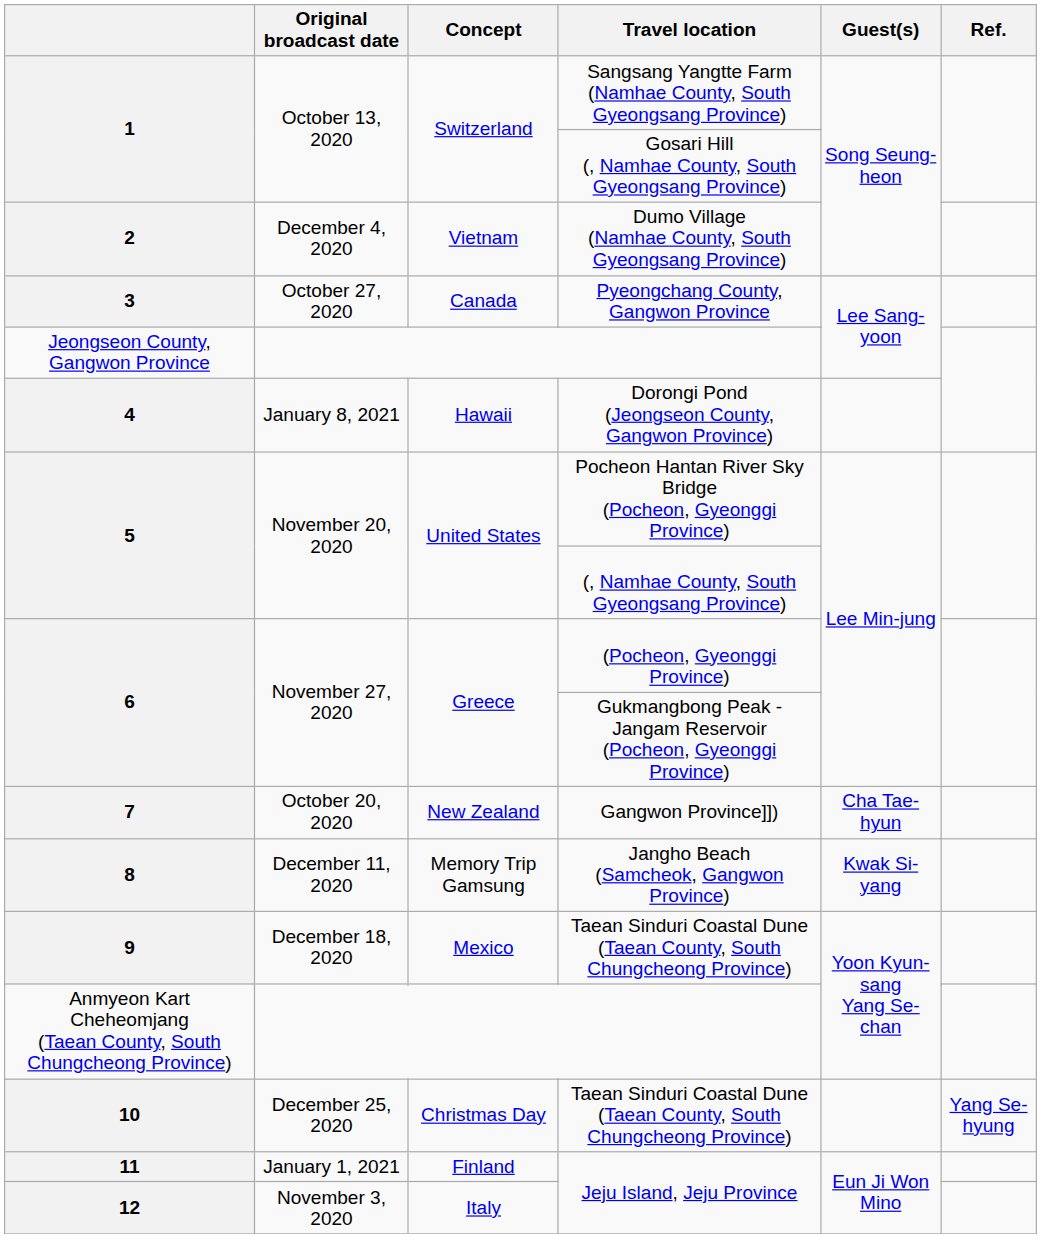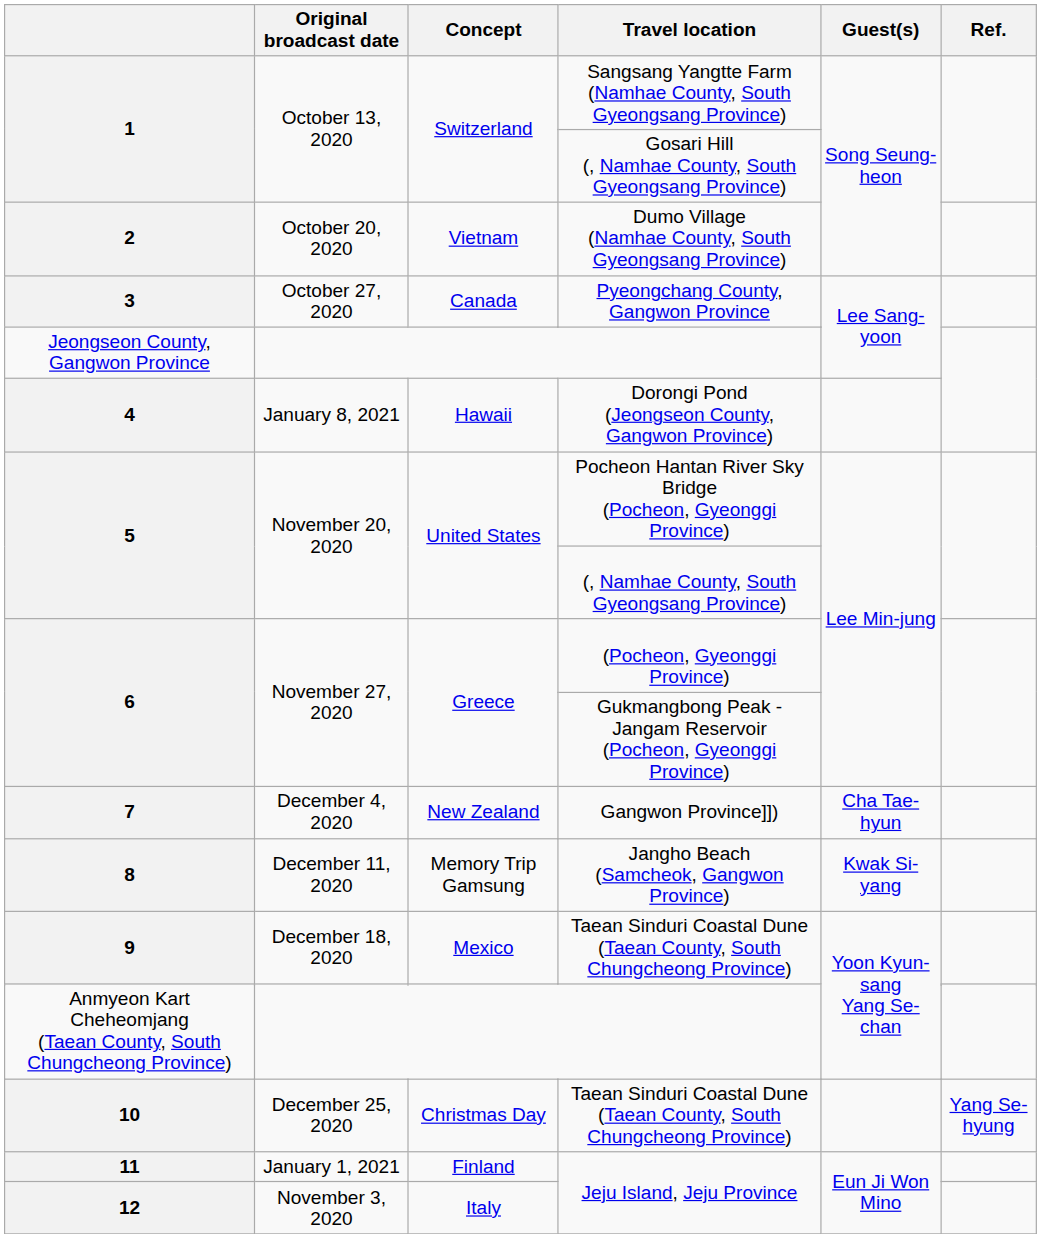(331, 238) December 4, 2020 -> (331, 238) October 20, 2020
(331, 812) October 20, 2020 -> (331, 812) December 4, 2020
